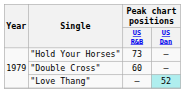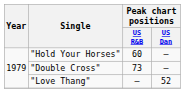(137, 54) 73 -> (137, 54) 60
(137, 68) 60 -> (137, 68) 73
(166, 81) paleturquoise background -> (166, 81) no background
